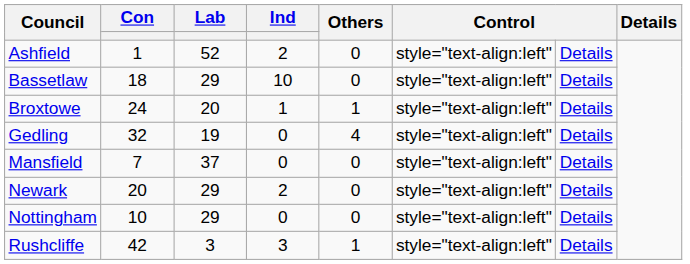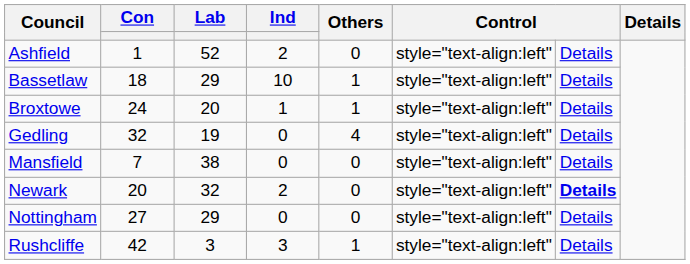(356, 80) 0 -> (356, 80) 1
(210, 163) 37 -> (210, 163) 38
(210, 190) 29 -> (210, 190) 32
(586, 190) normal -> (588, 190) bold
(137, 218) 10 -> (137, 218) 27
